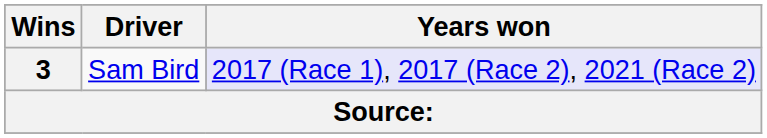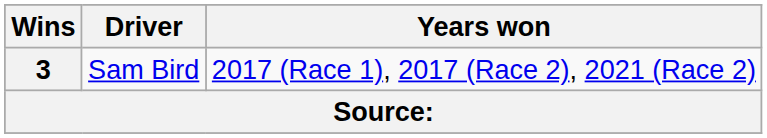(484, 69) lavender background -> (484, 69) no background
